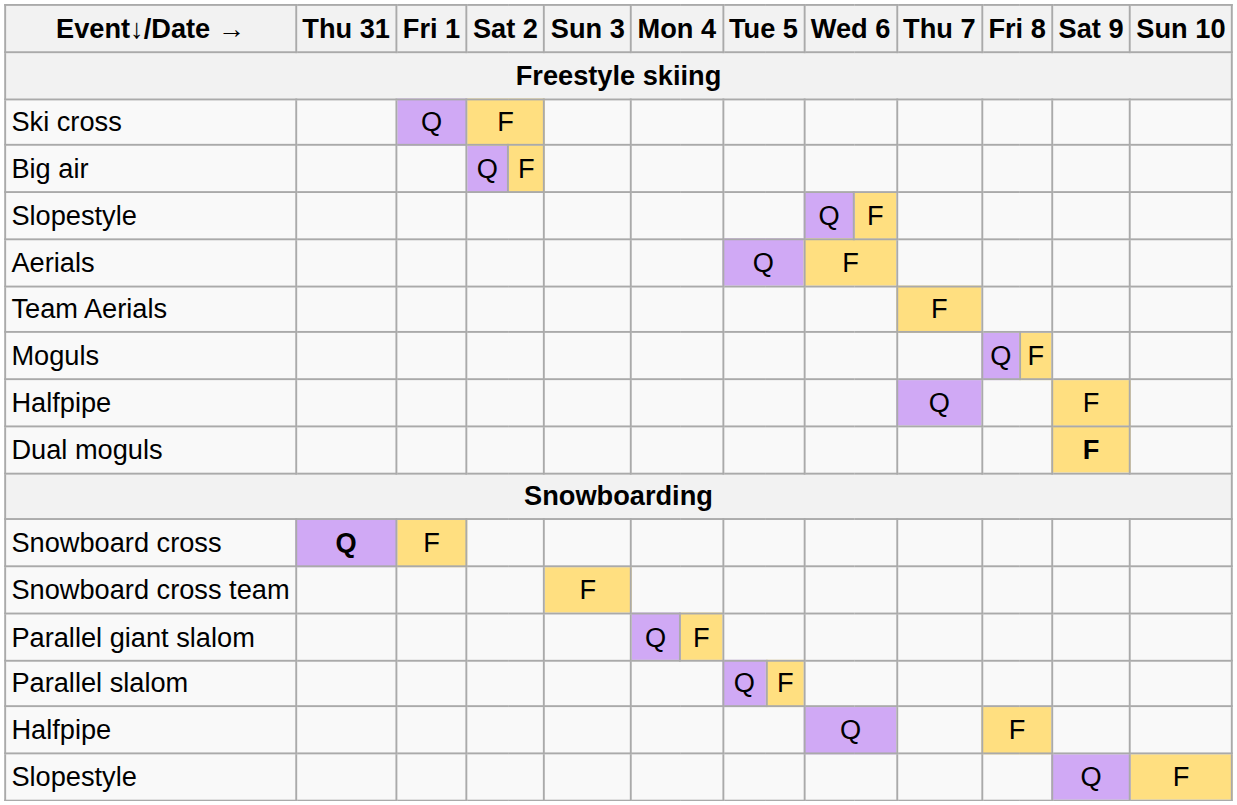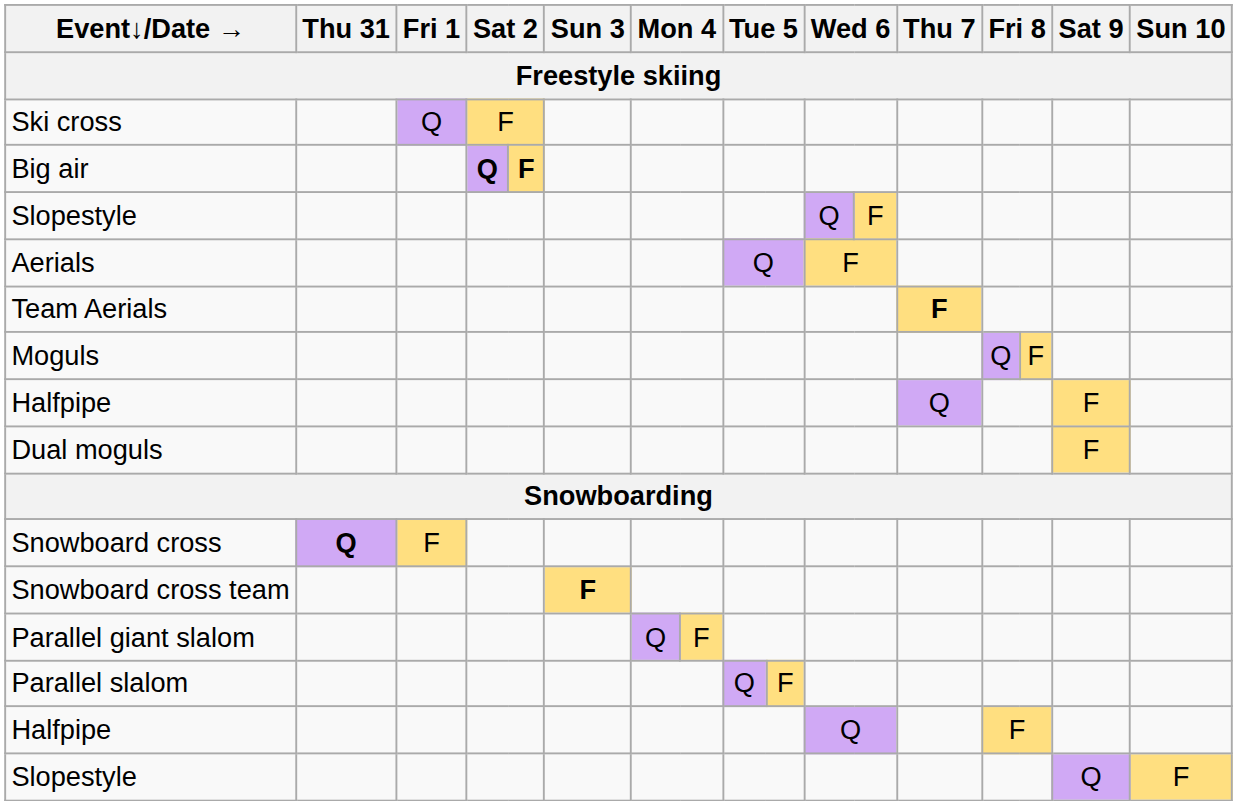(487, 169) normal -> (487, 169) bold
(526, 169) normal -> (526, 169) bold
(939, 309) normal -> (939, 309) bold
(1091, 449) bold -> (1091, 449) normal
(588, 590) normal -> (588, 590) bold
